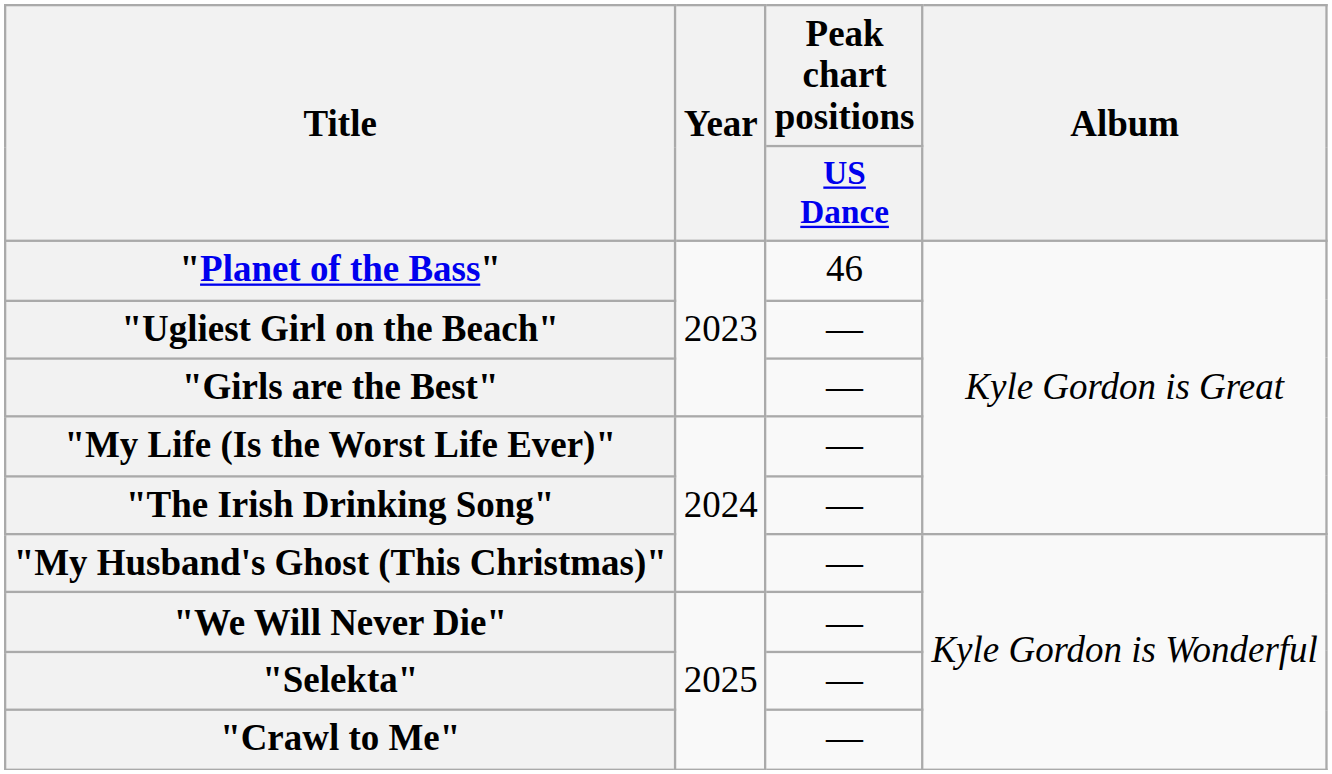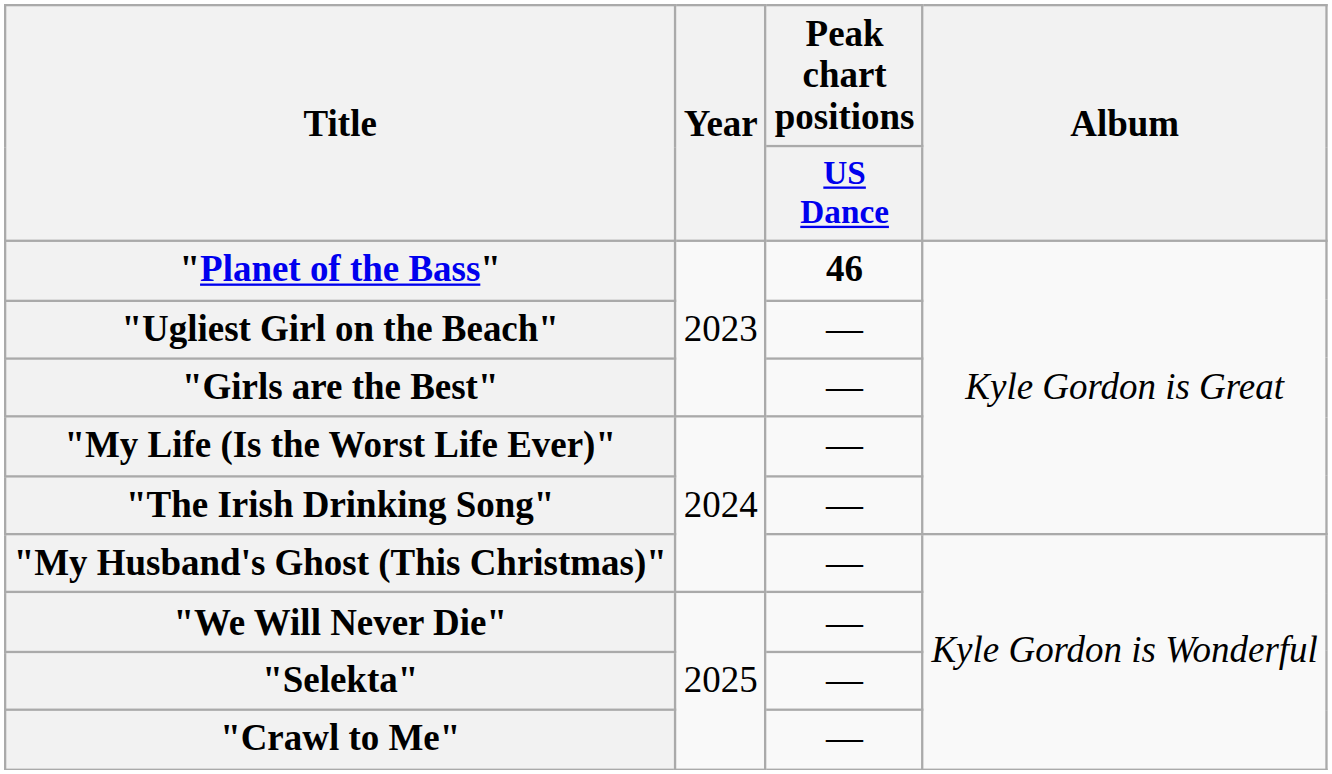(845, 269) normal -> (845, 269) bold
